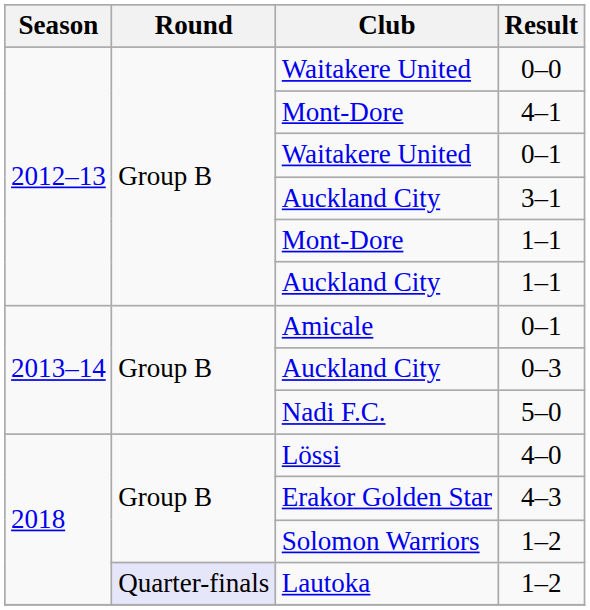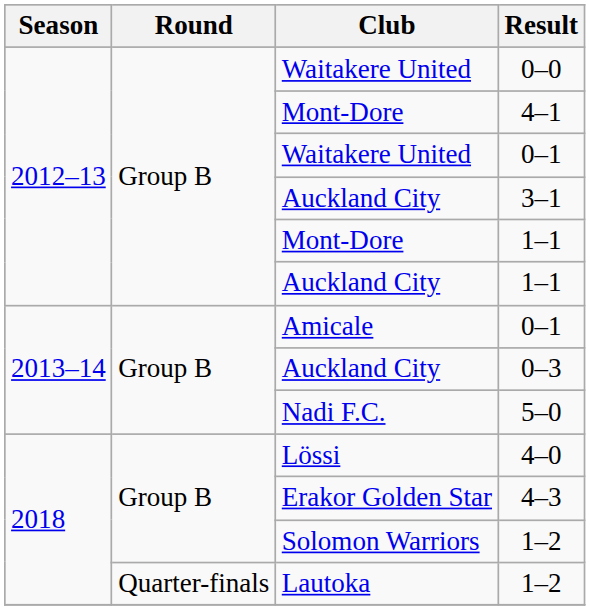(194, 583) lavender background -> (194, 583) no background
